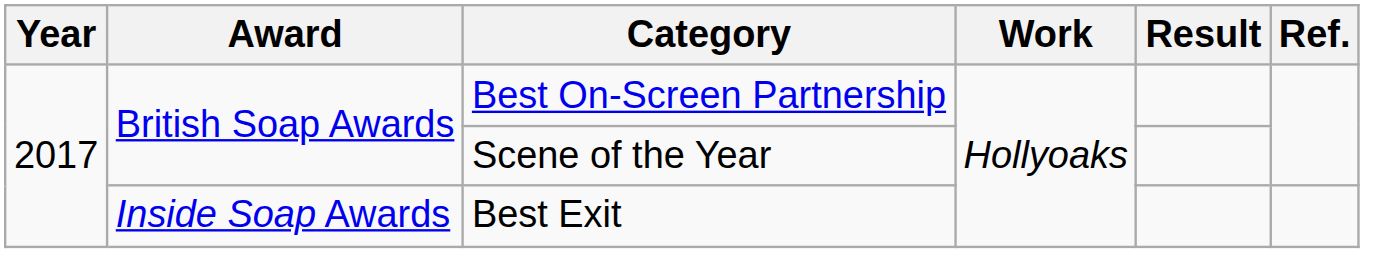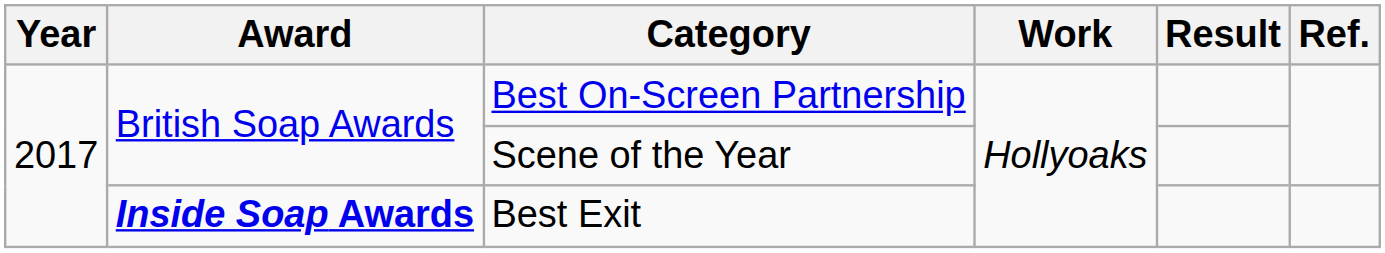(283, 214) normal -> (295, 214) bold
